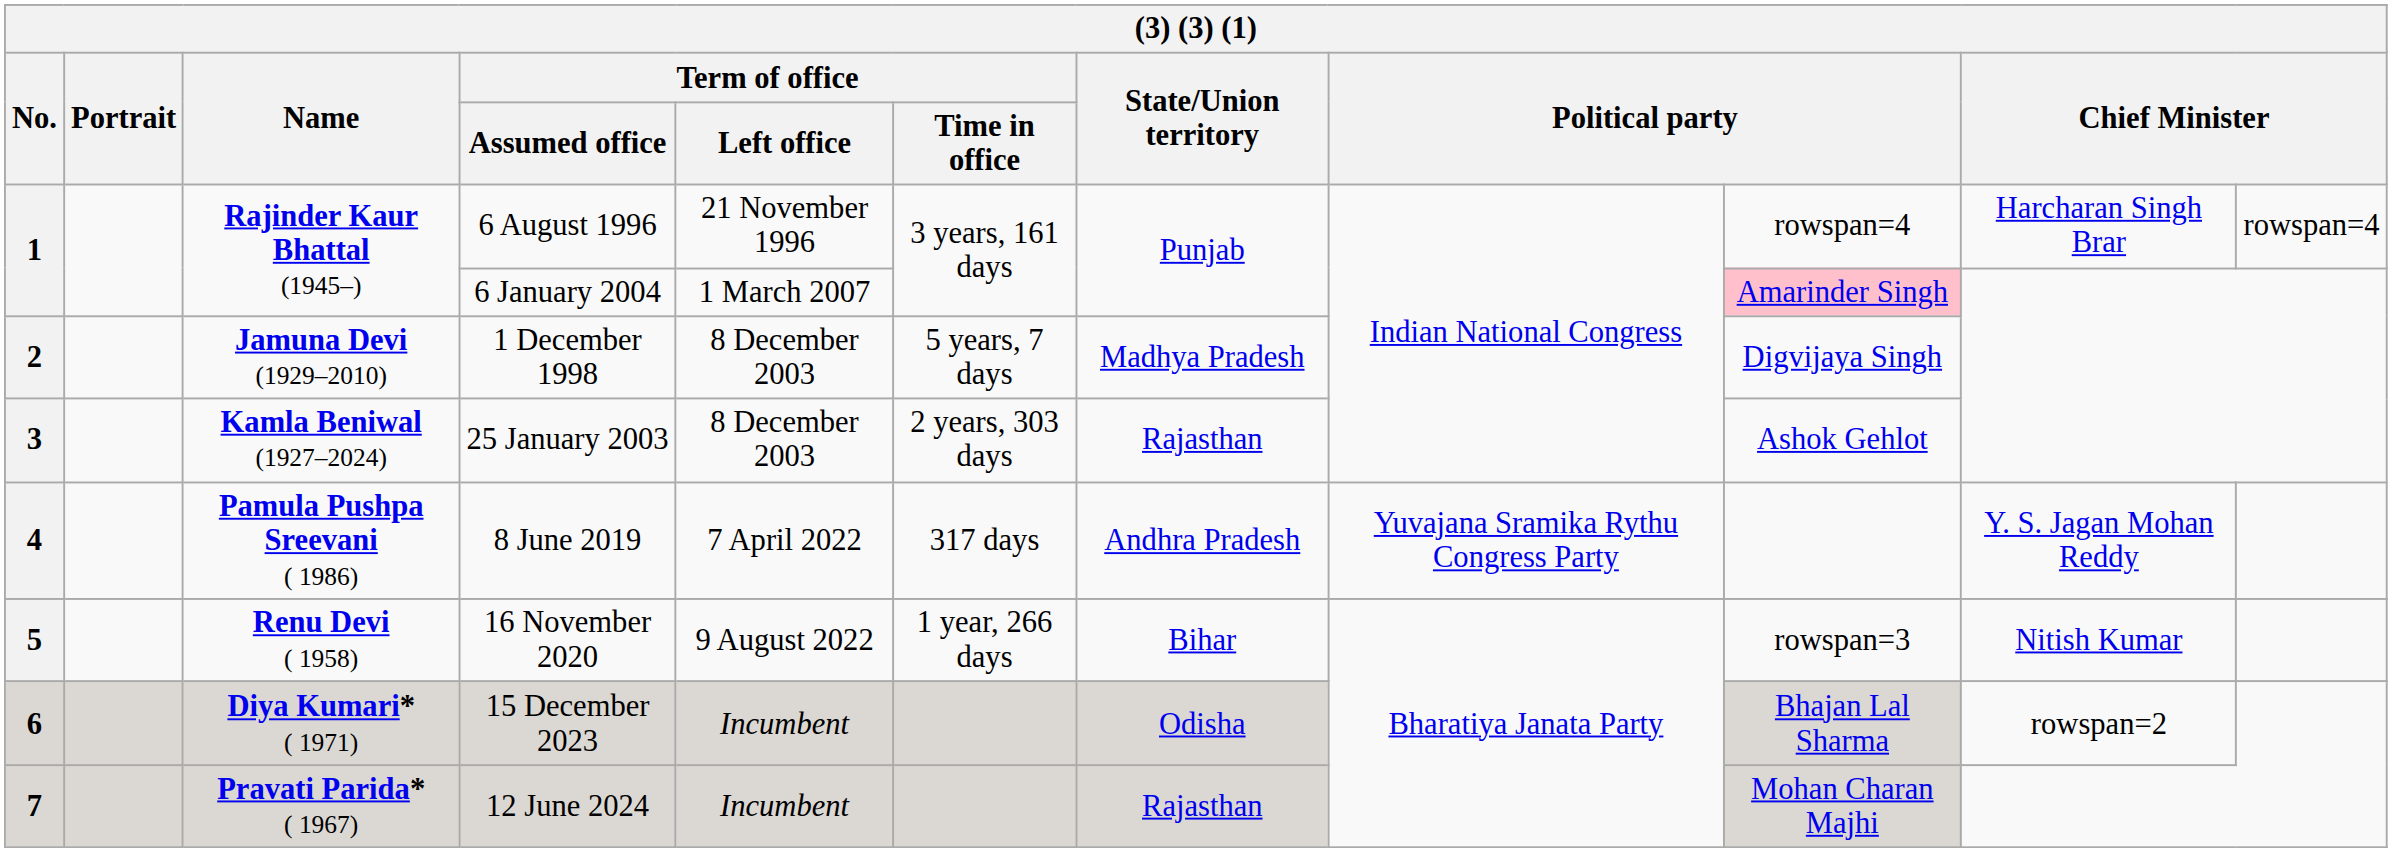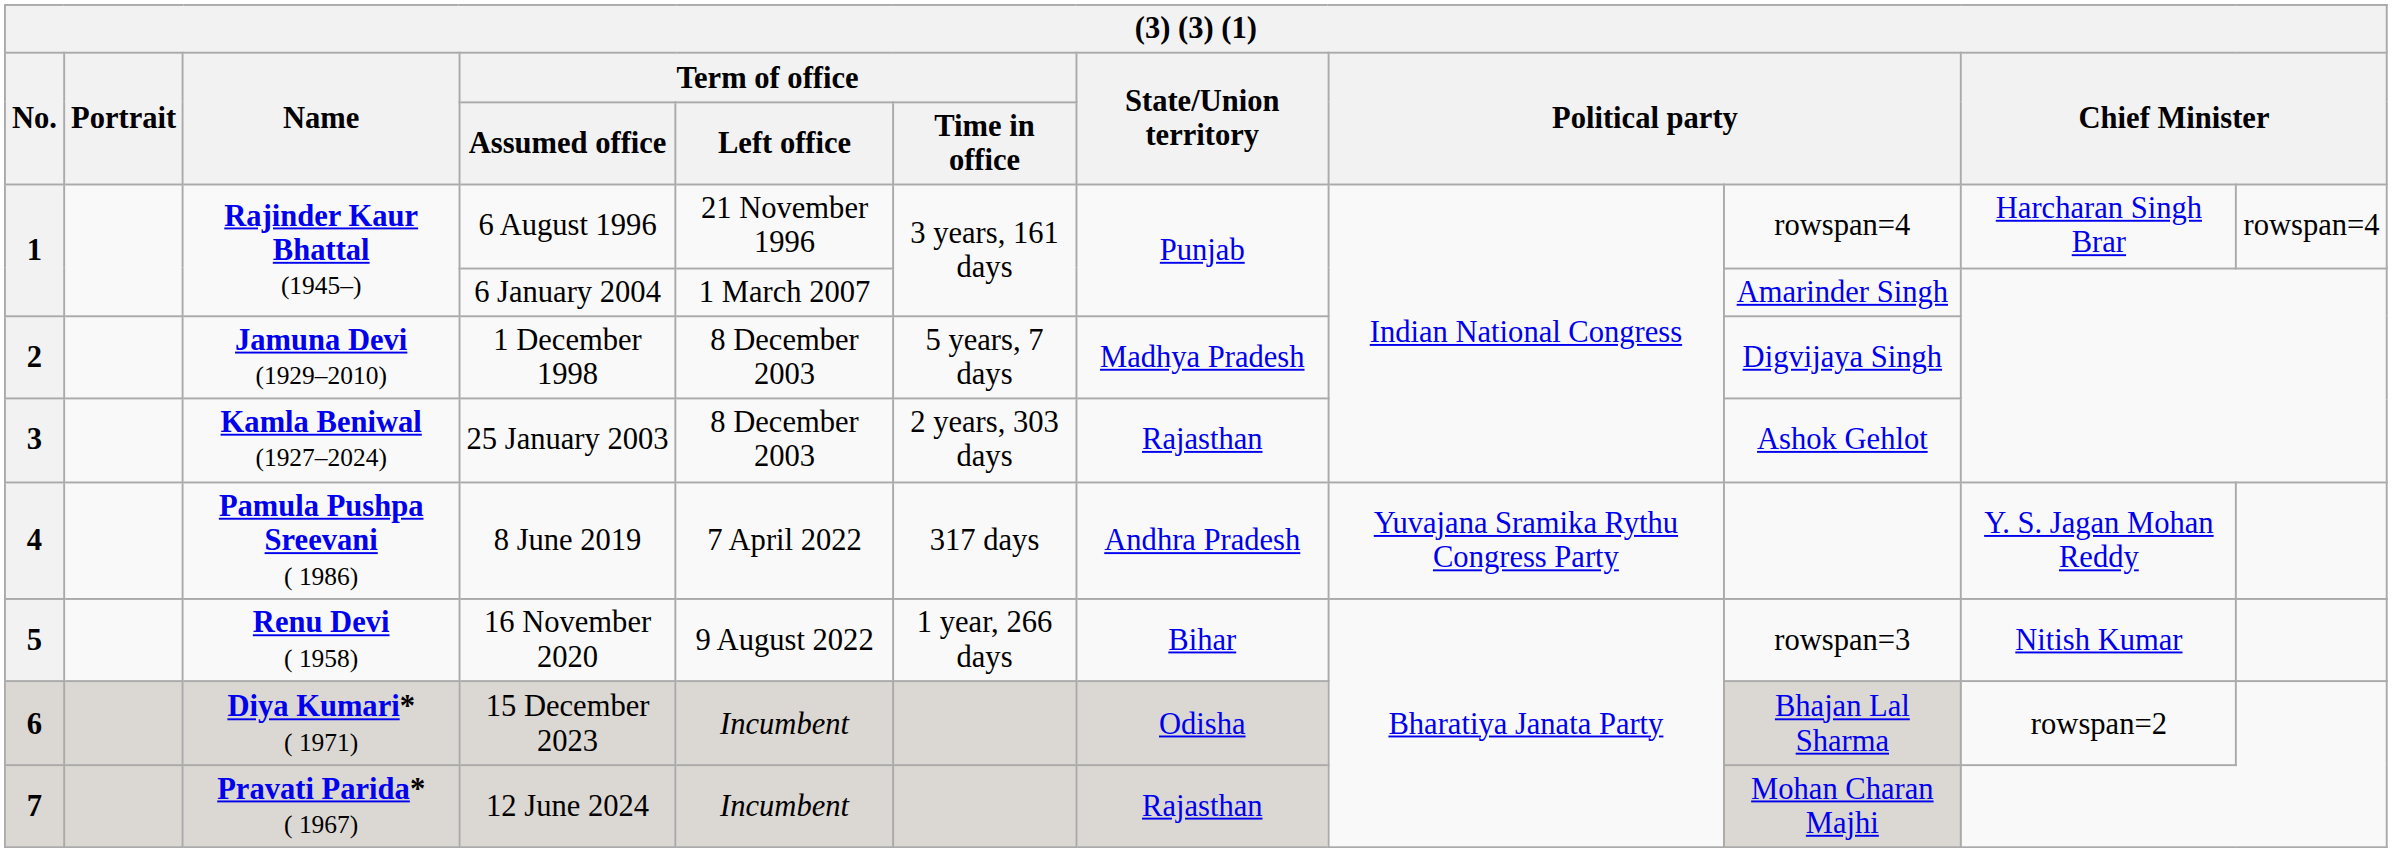(1842, 291) pink background -> (1842, 291) no background
